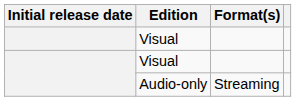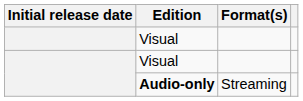(173, 84) normal -> (177, 84) bold
